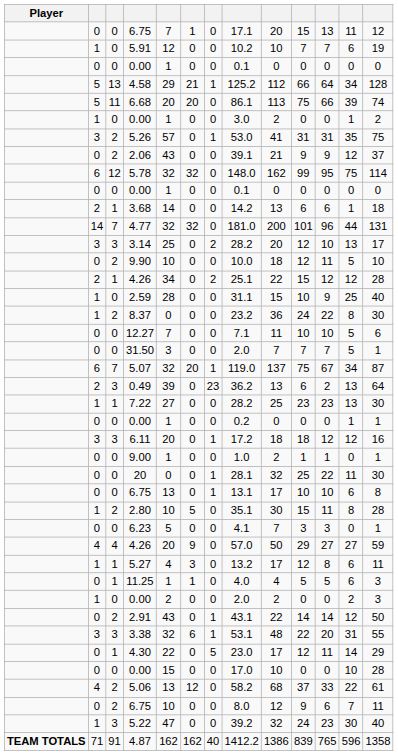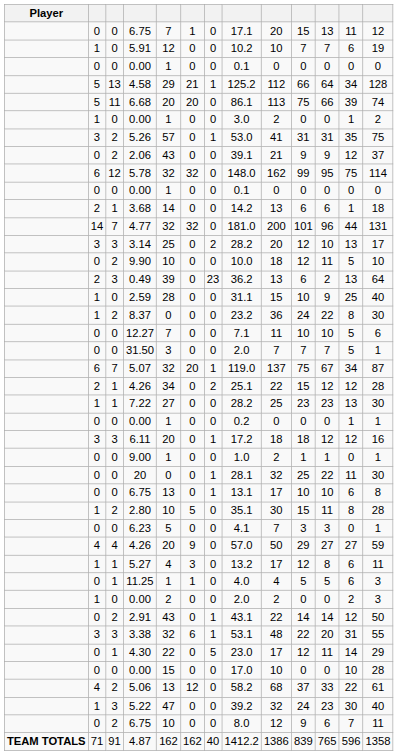rows swapped: (115, 386) <-> (115, 279)
rows swapped: (115, 723) <-> (115, 706)
